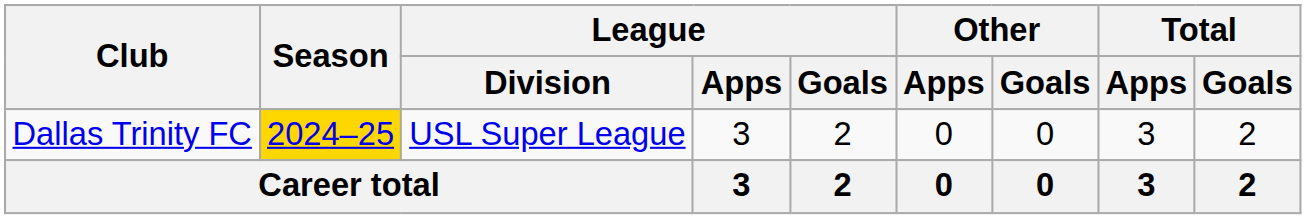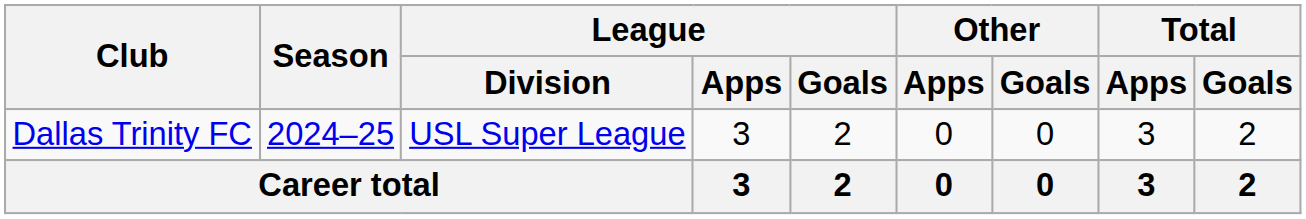(331, 133) gold background -> (331, 133) no background
